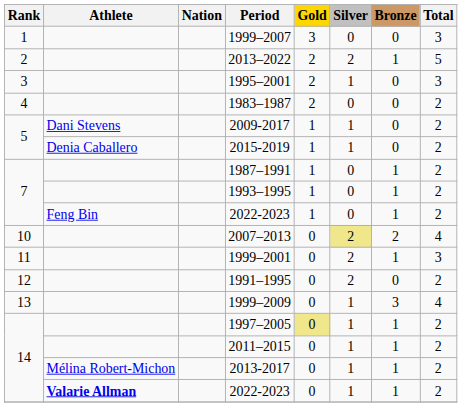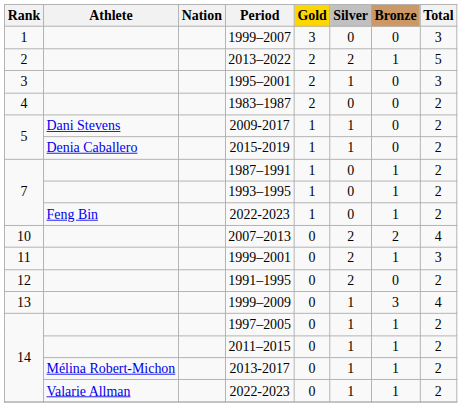(351, 236) khaki background -> (351, 236) no background
(312, 324) khaki background -> (312, 324) no background
(91, 390) bold -> (89, 390) normal
